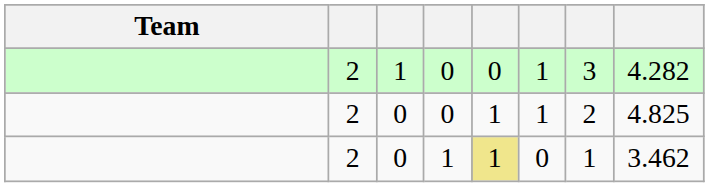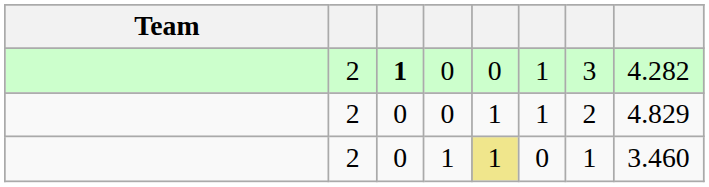(400, 70) normal -> (400, 70) bold
(658, 114) 4.825 -> (658, 114) 4.829
(658, 158) 3.462 -> (658, 158) 3.460
